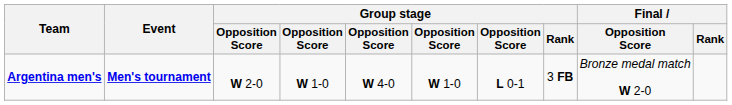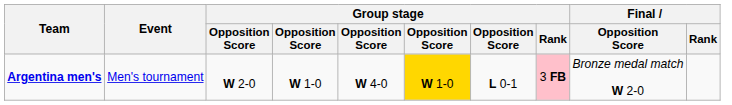(159, 78) bold -> (155, 78) normal
(445, 84) no background -> (437, 84) gold background
(560, 78) no background -> (553, 78) pink background
